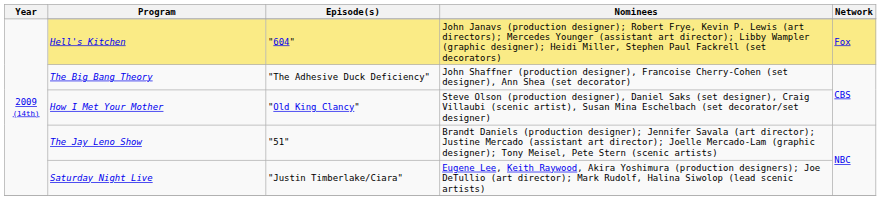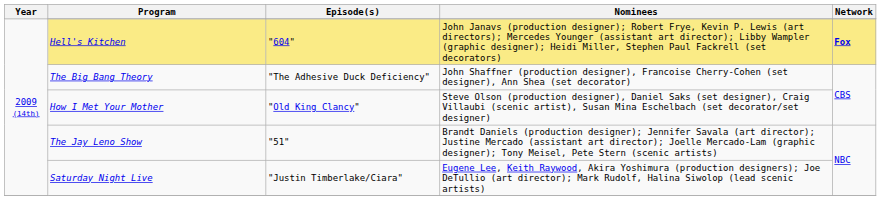(842, 42) normal -> (842, 42) bold
